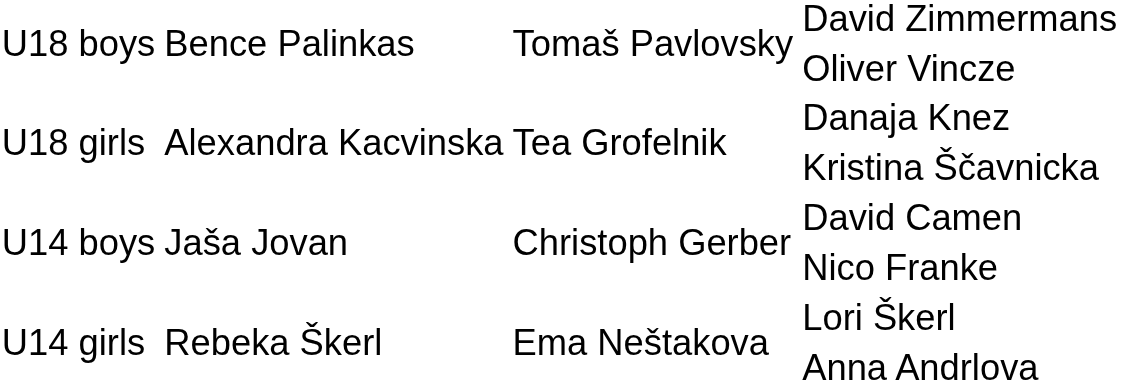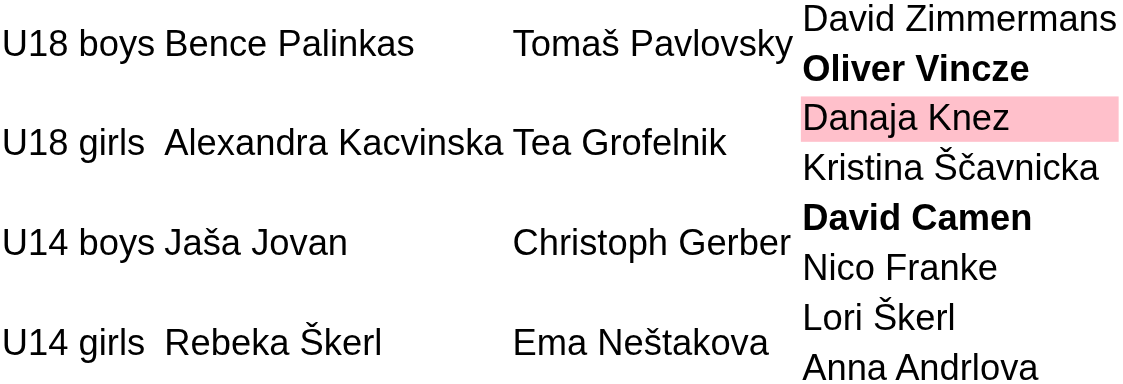(909, 68) normal -> (916, 68) bold
(906, 118) no background -> (906, 118) pink background
(912, 218) normal -> (917, 218) bold
